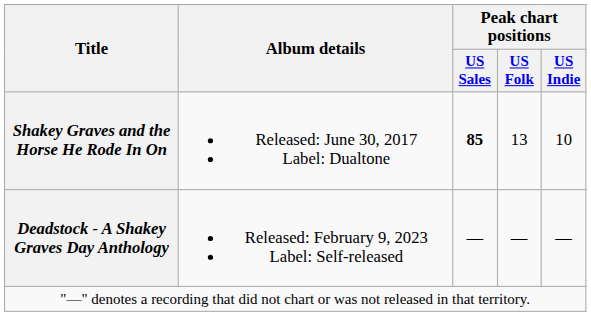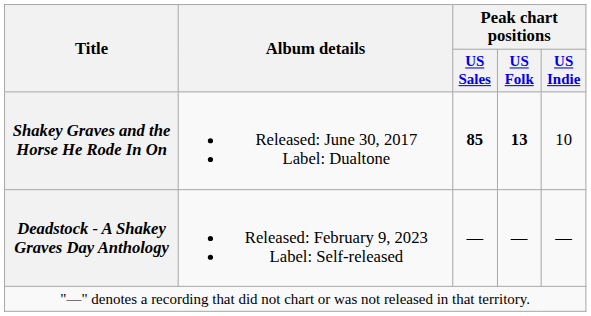(519, 140) normal -> (519, 140) bold
